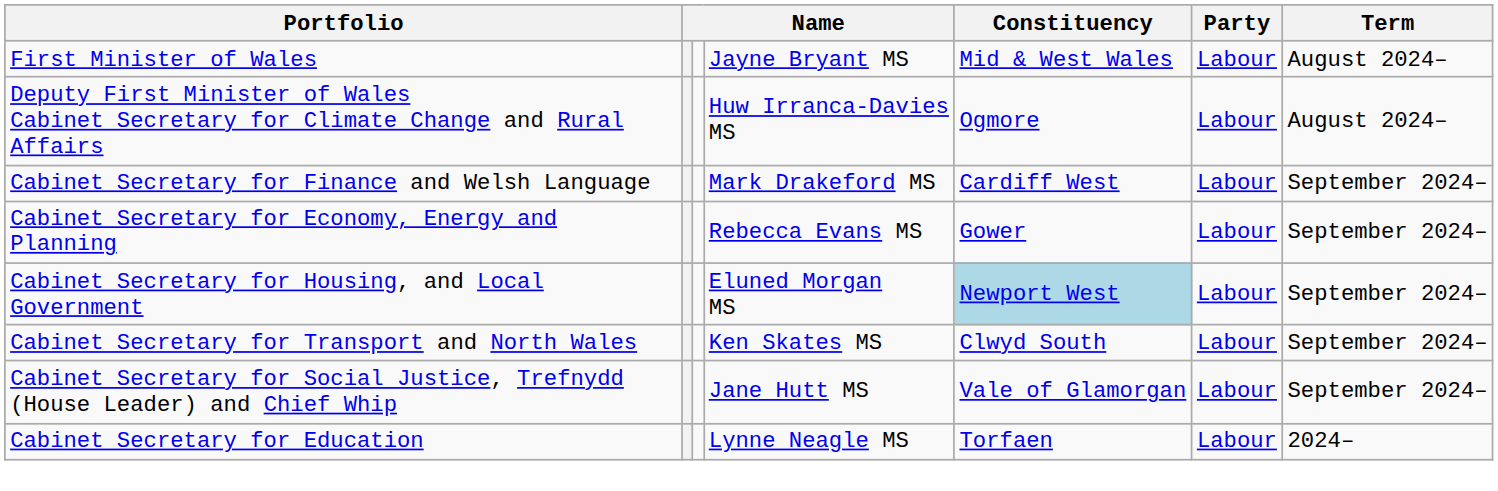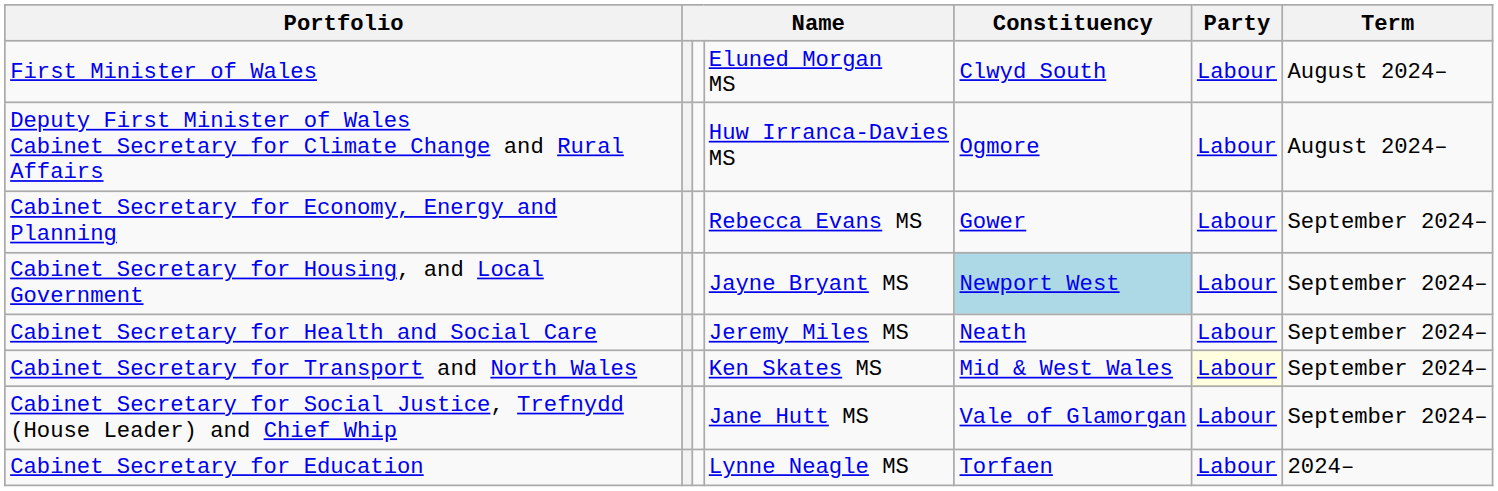(809, 59) Jayne Bryant MS -> (796, 72) Eluned Morgan MS
(1066, 59) Mid & West Wales -> (1033, 72) Clwyd South
- row: (330, 183)
(796, 294) Eluned Morgan MS -> (809, 283) Jayne Bryant MS
+ row: (304, 332)
(1033, 343) Clwyd South -> (1066, 369) Mid & West Wales
(1237, 343) no background -> (1237, 369) lightyellow background
